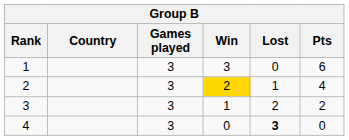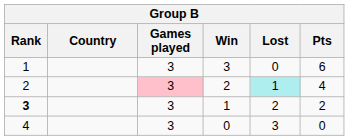(171, 86) no background -> (171, 86) pink background
(227, 86) gold background -> (227, 86) no background
(275, 86) no background -> (275, 86) paleturquoise background
(26, 106) normal -> (26, 106) bold
(275, 125) bold -> (275, 125) normal
